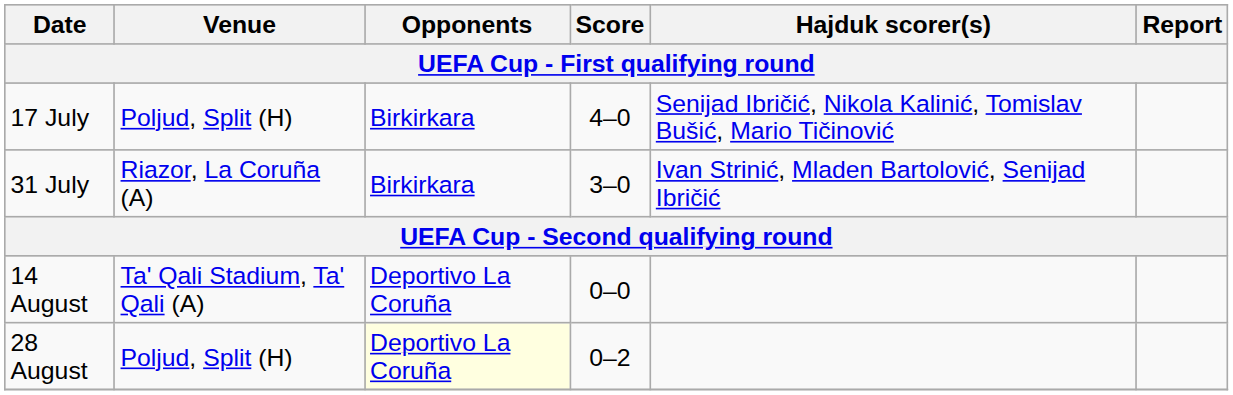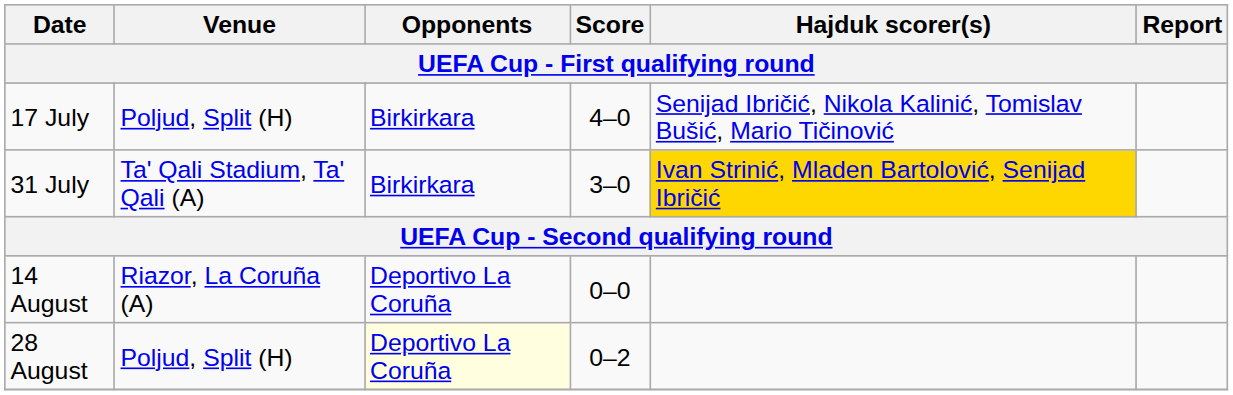(220, 184) Riazor, La Coruña (A) -> (232, 184) Ta' Qali Stadium, Ta' Qali (A)
(871, 184) no background -> (871, 184) gold background
(232, 290) Ta' Qali Stadium, Ta' Qali (A) -> (220, 290) Riazor, La Coruña (A)
